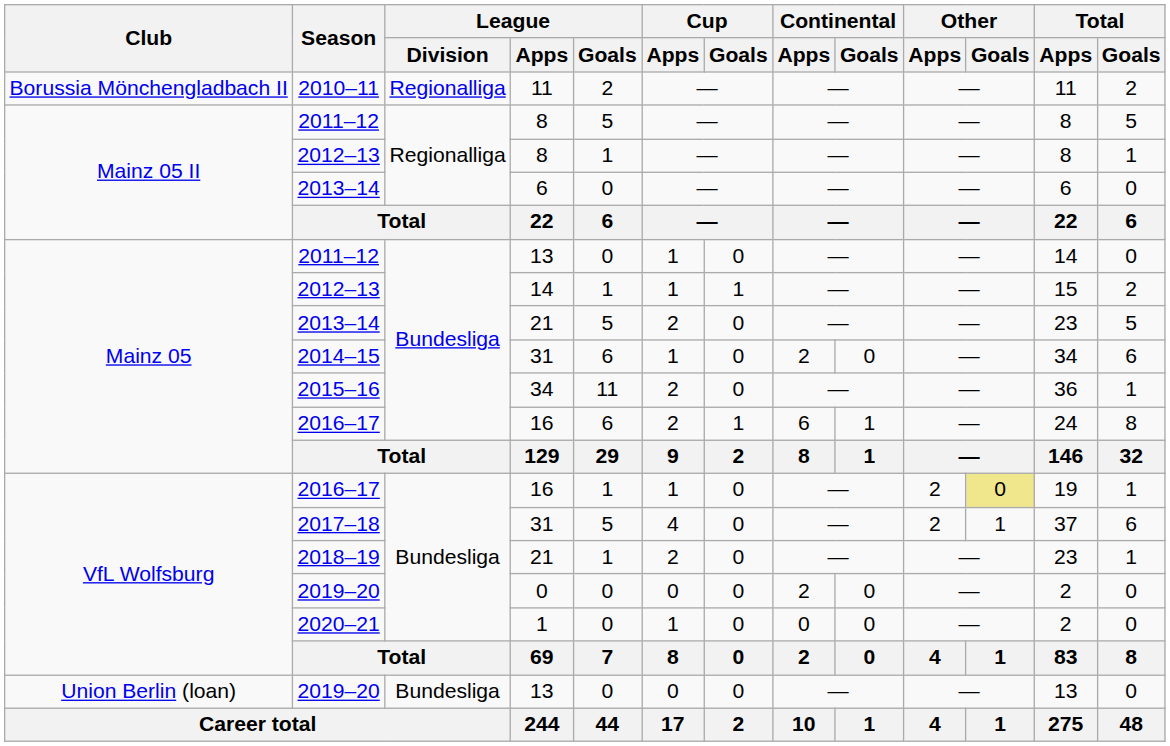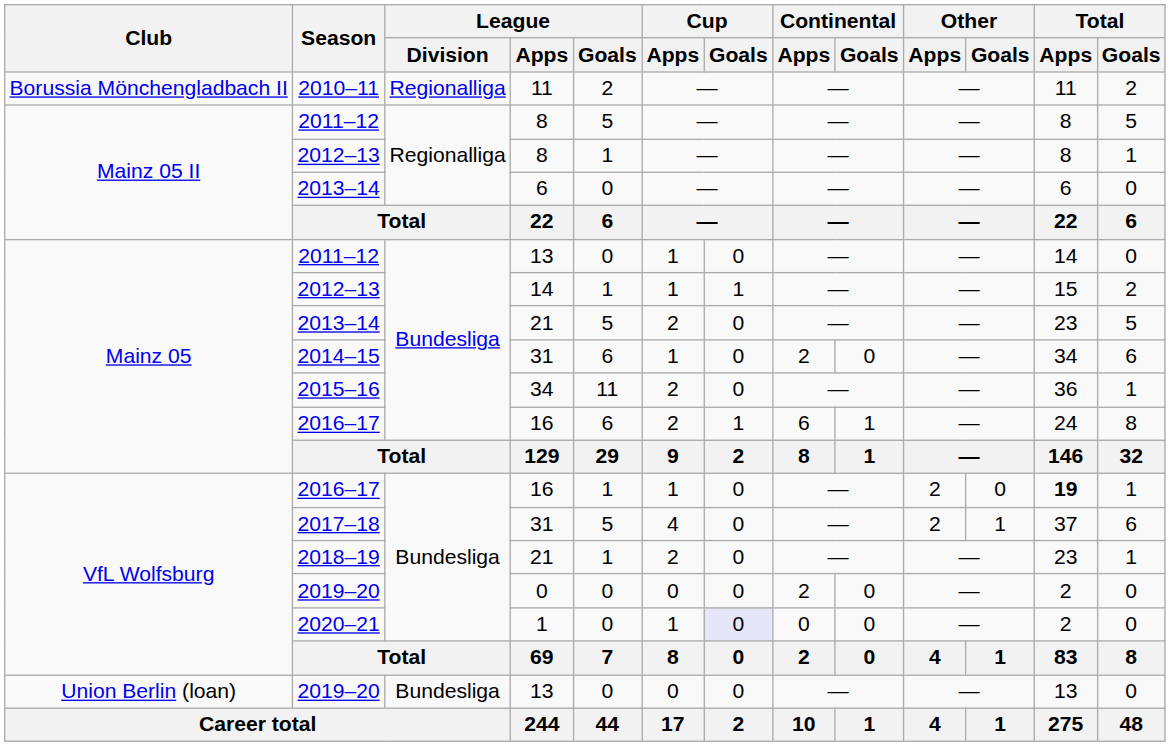(1000, 490) khaki background -> (1000, 490) no background
(1066, 490) normal -> (1066, 490) bold
(738, 624) no background -> (738, 624) lavender background
